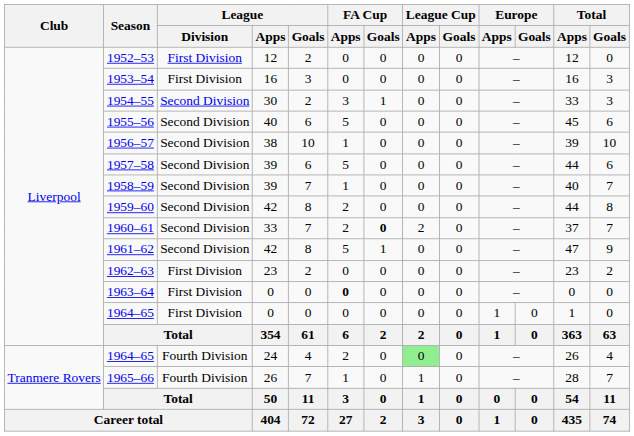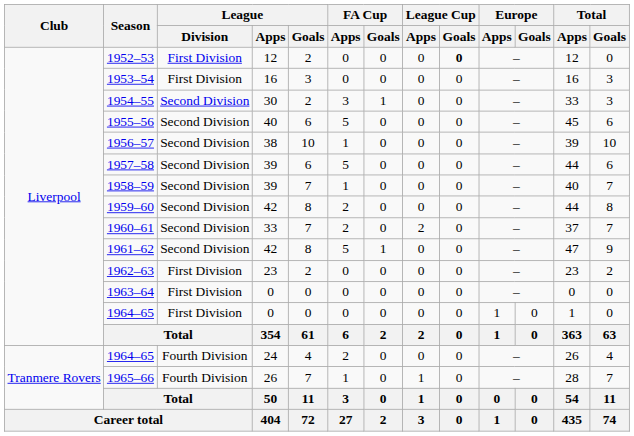(459, 57) normal -> (459, 57) bold
(383, 228) bold -> (383, 228) normal
(346, 292) bold -> (346, 292) normal
(421, 356) lightgreen background -> (421, 356) no background
